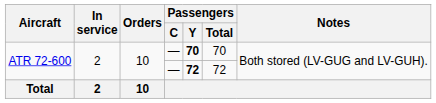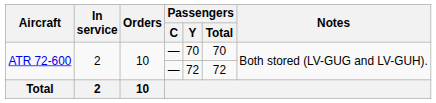(192, 51) bold -> (192, 51) normal
(192, 70) bold -> (192, 70) normal
